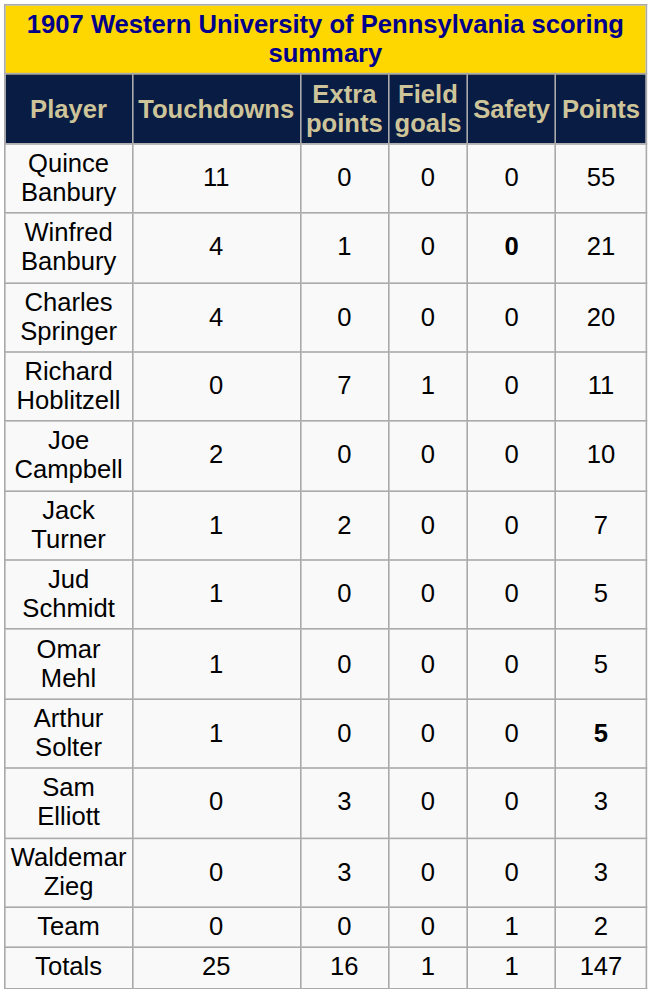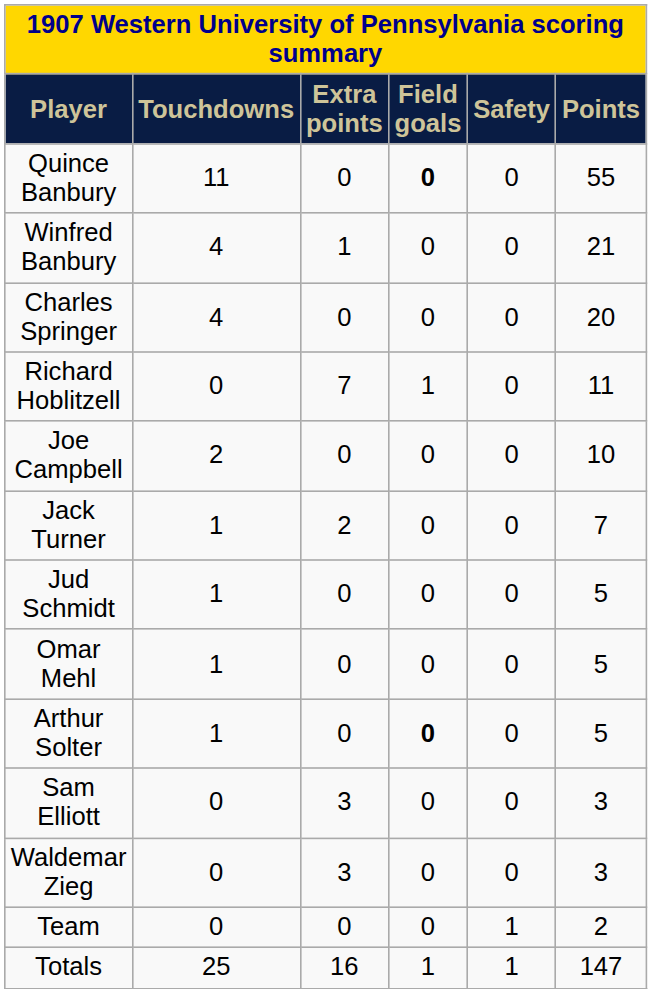(428, 178) normal -> (428, 178) bold
(512, 247) bold -> (512, 247) normal
(428, 733) normal -> (428, 733) bold
(601, 733) bold -> (601, 733) normal
